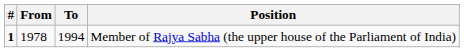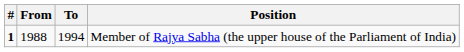(34, 36) 1978 -> (34, 36) 1988
